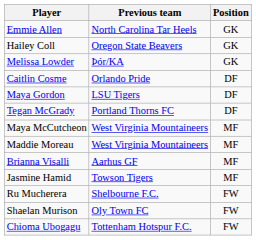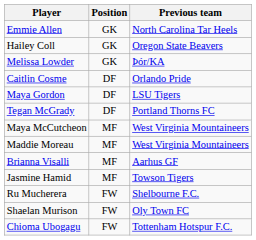columns swapped: (231, 12) <-> (150, 12)
